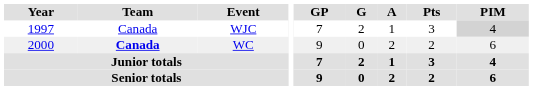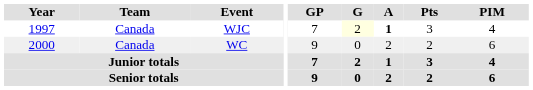(361, 28) no background -> (358, 28) lightyellow background
(392, 28) normal -> (389, 28) bold
(493, 28) lightgrey background -> (492, 28) no background
(138, 45) bold -> (135, 45) normal
